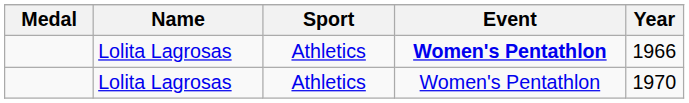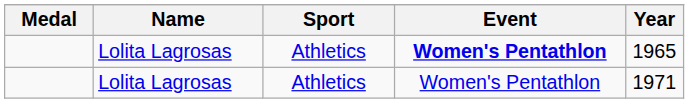(654, 51) 1966 -> (654, 51) 1965
(654, 82) 1970 -> (654, 82) 1971
